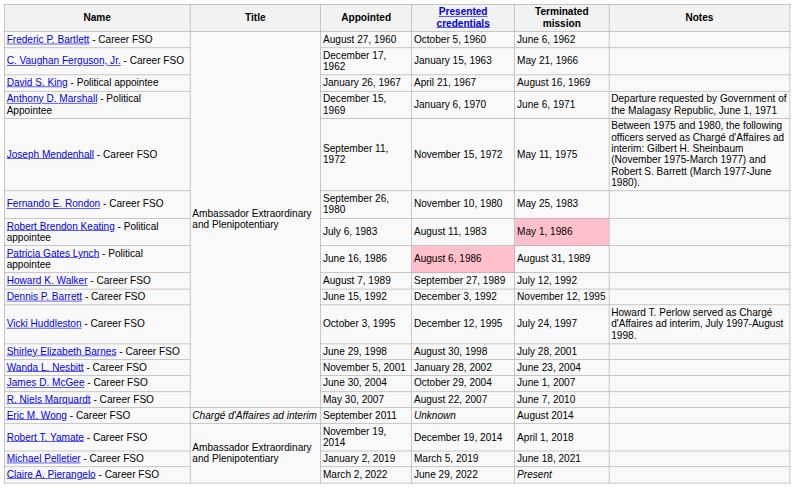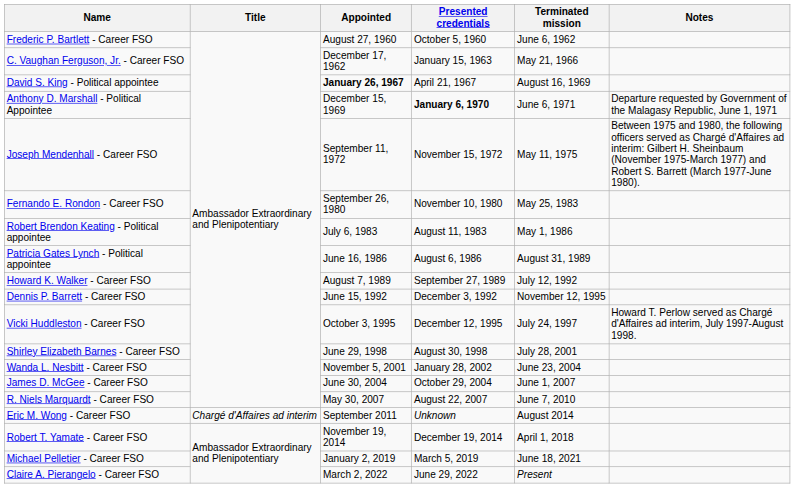(362, 83) normal -> (363, 83) bold
(450, 104) normal -> (451, 104) bold
(545, 232) pink background -> (545, 232) no background
(448, 259) pink background -> (448, 259) no background
